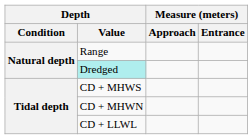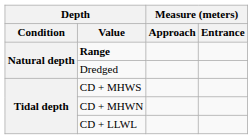(94, 51) normal -> (95, 51) bold
(99, 69) paleturquoise background -> (99, 69) no background
